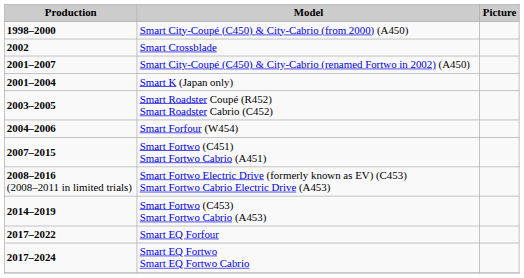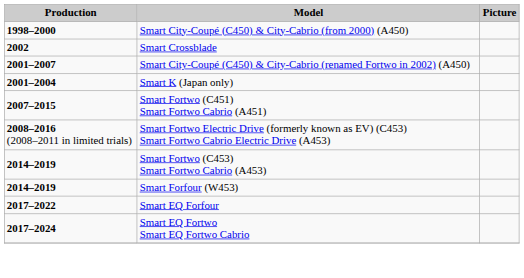- row: (206, 105)
- row: (189, 128)
+ row: (189, 187)
